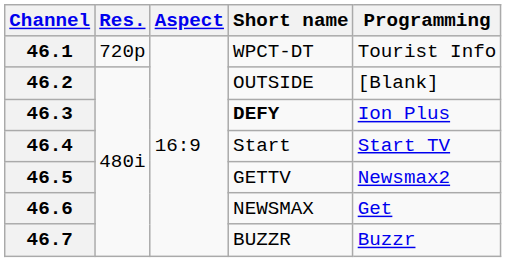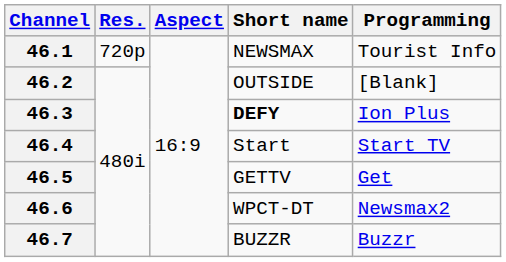(274, 52) WPCT-DT -> (274, 52) NEWSMAX
(404, 177) Newsmax2 -> (375, 177) Get
(274, 209) NEWSMAX -> (274, 209) WPCT-DT
(375, 209) Get -> (404, 209) Newsmax2
